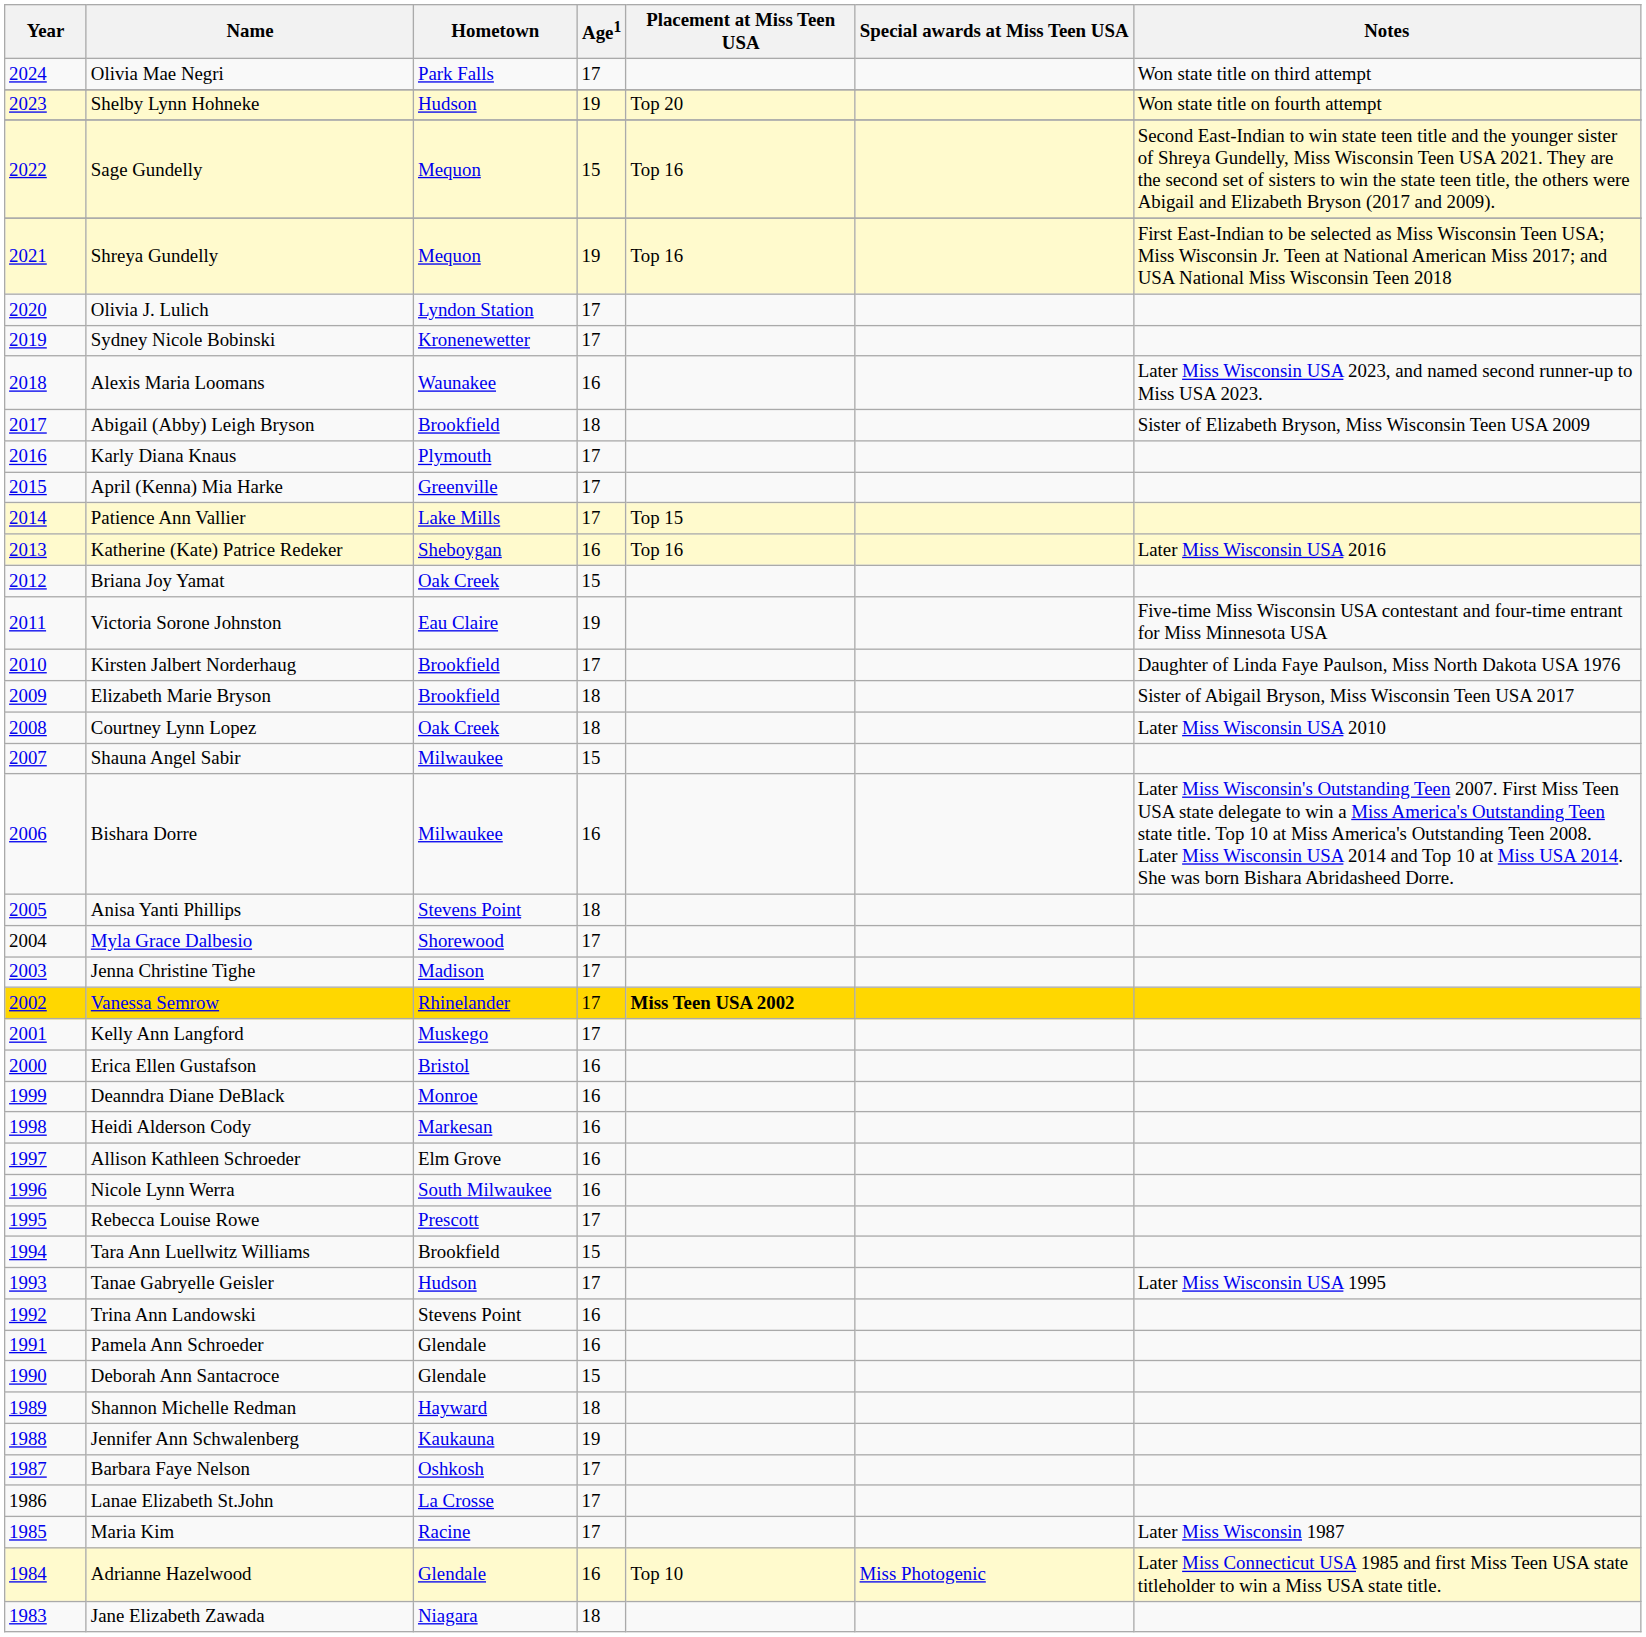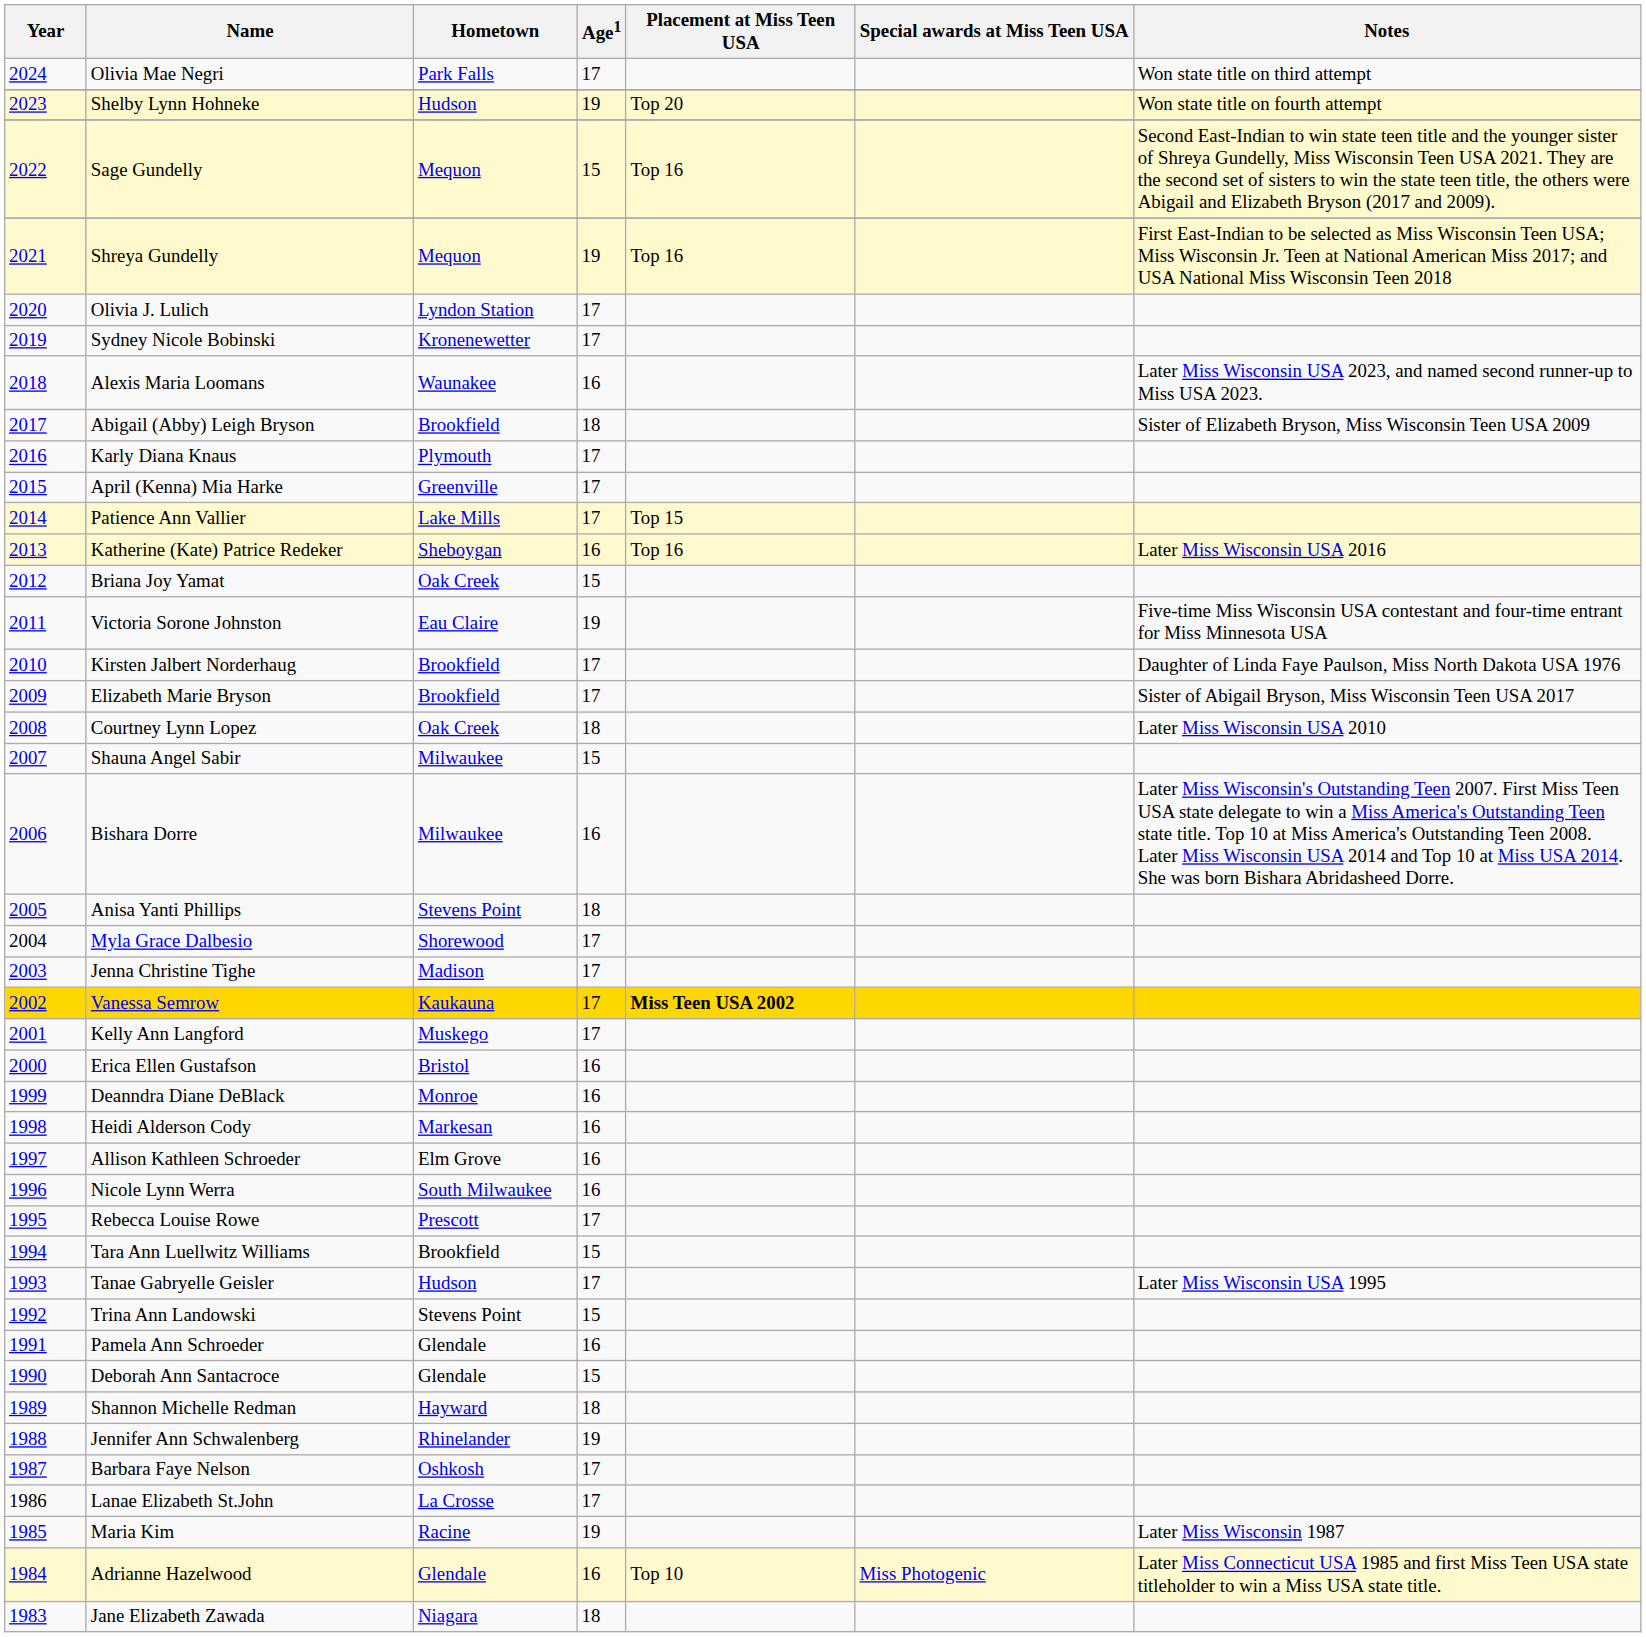(591, 696) 18 -> (591, 696) 17
(464, 1003) Rhinelander -> (456, 1003) Kaukauna
(591, 1314) 16 -> (591, 1314) 15
(456, 1438) Kaukauna -> (464, 1438) Rhinelander
(591, 1532) 17 -> (591, 1532) 19
